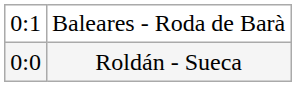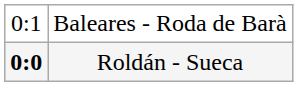(26, 61) normal -> (26, 61) bold
